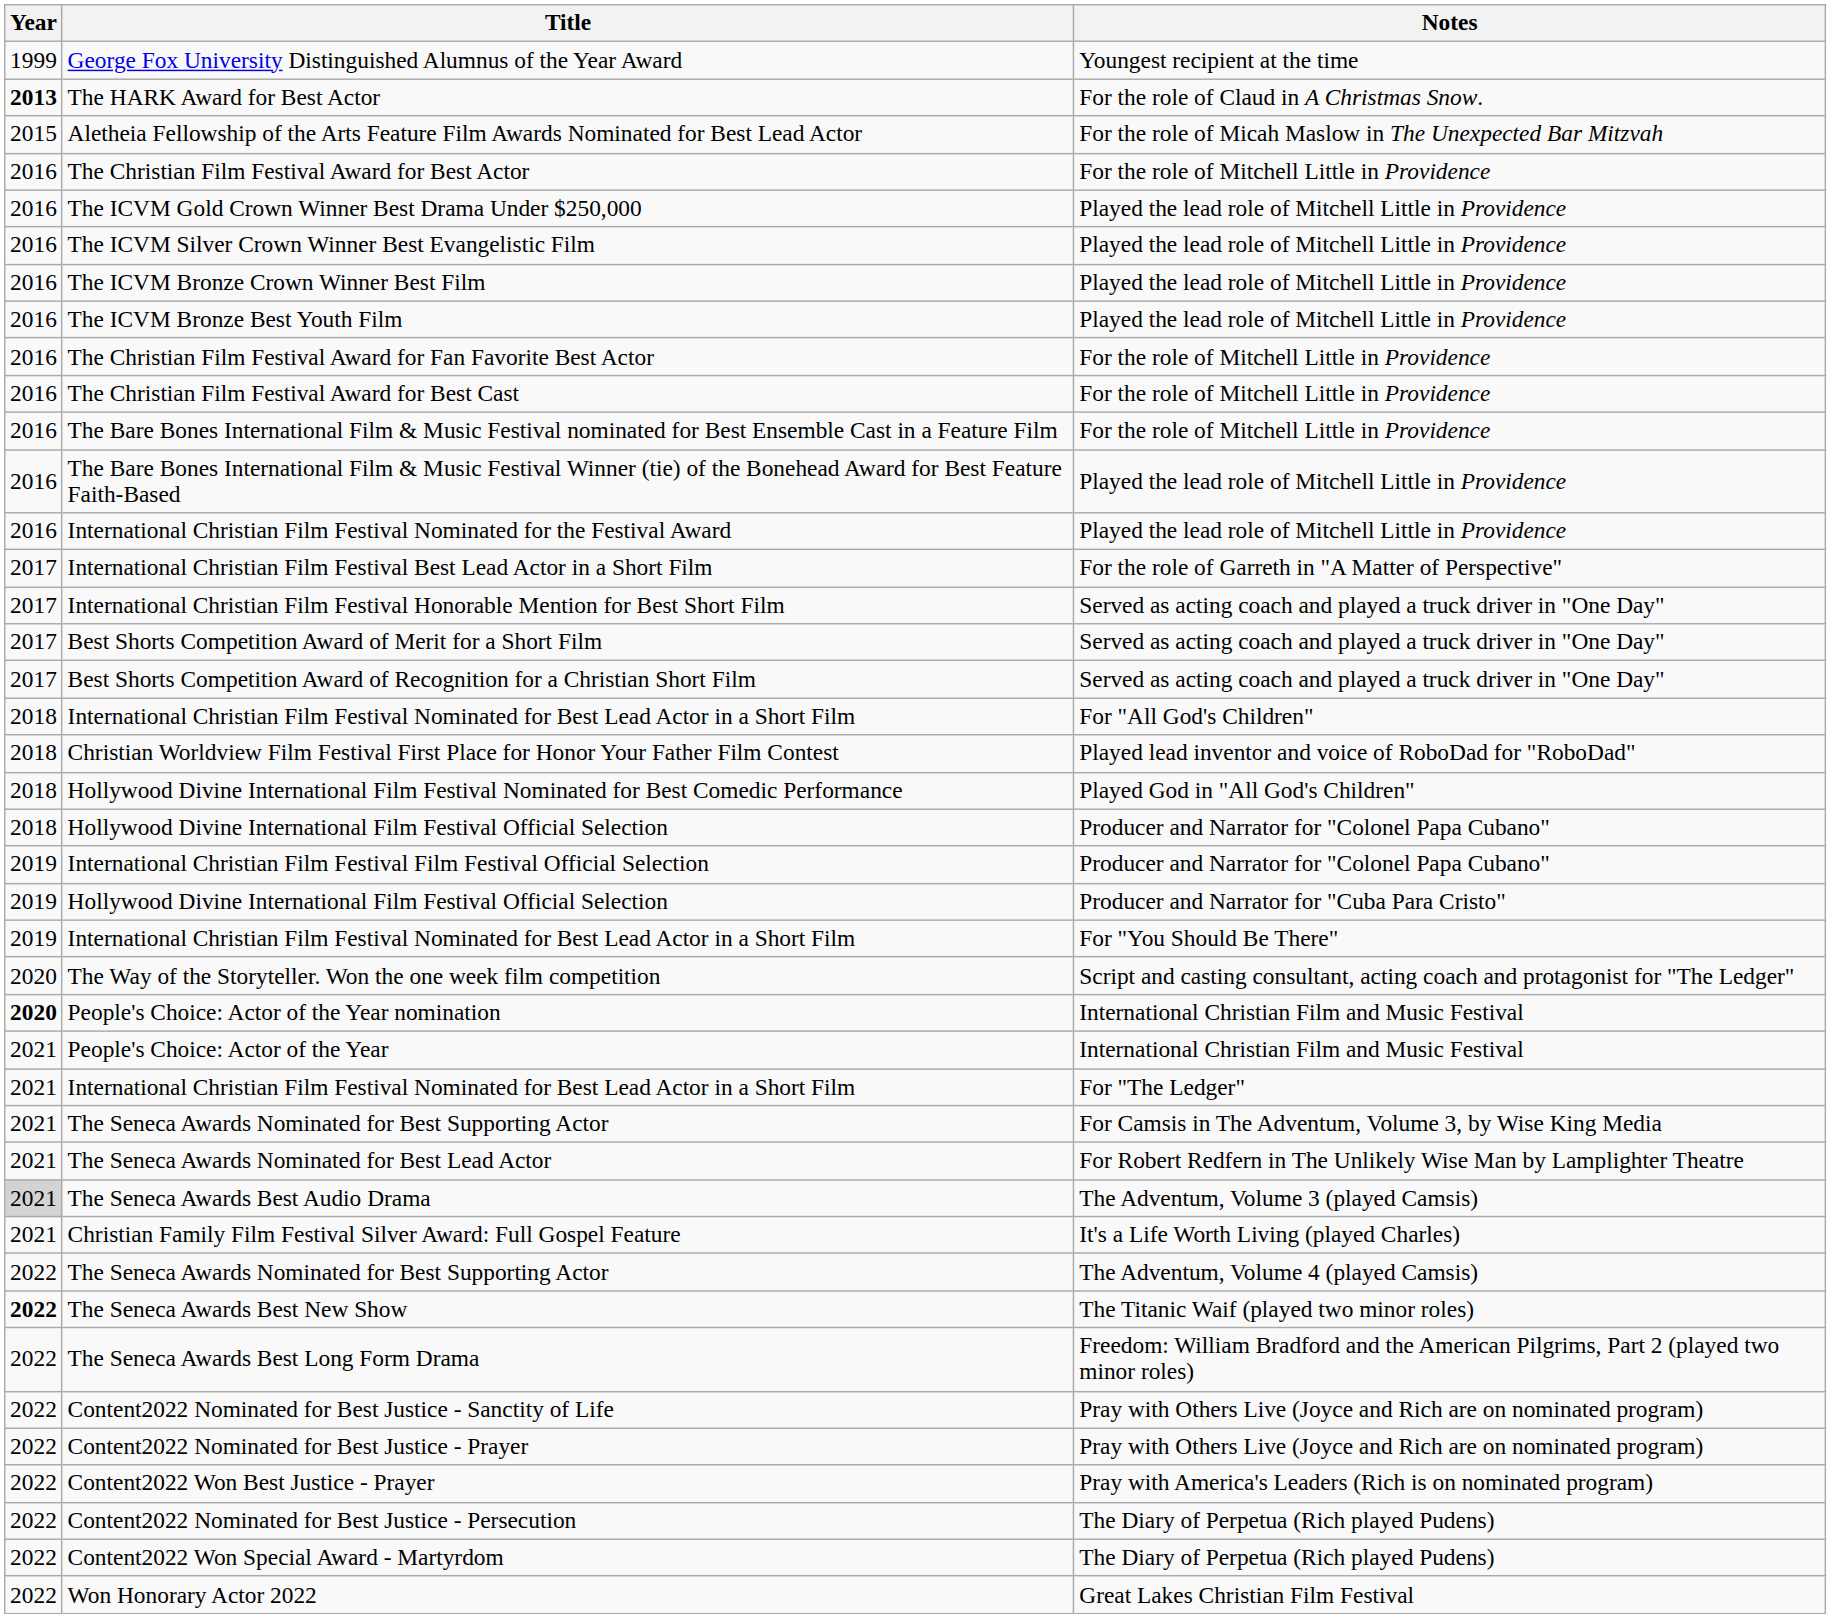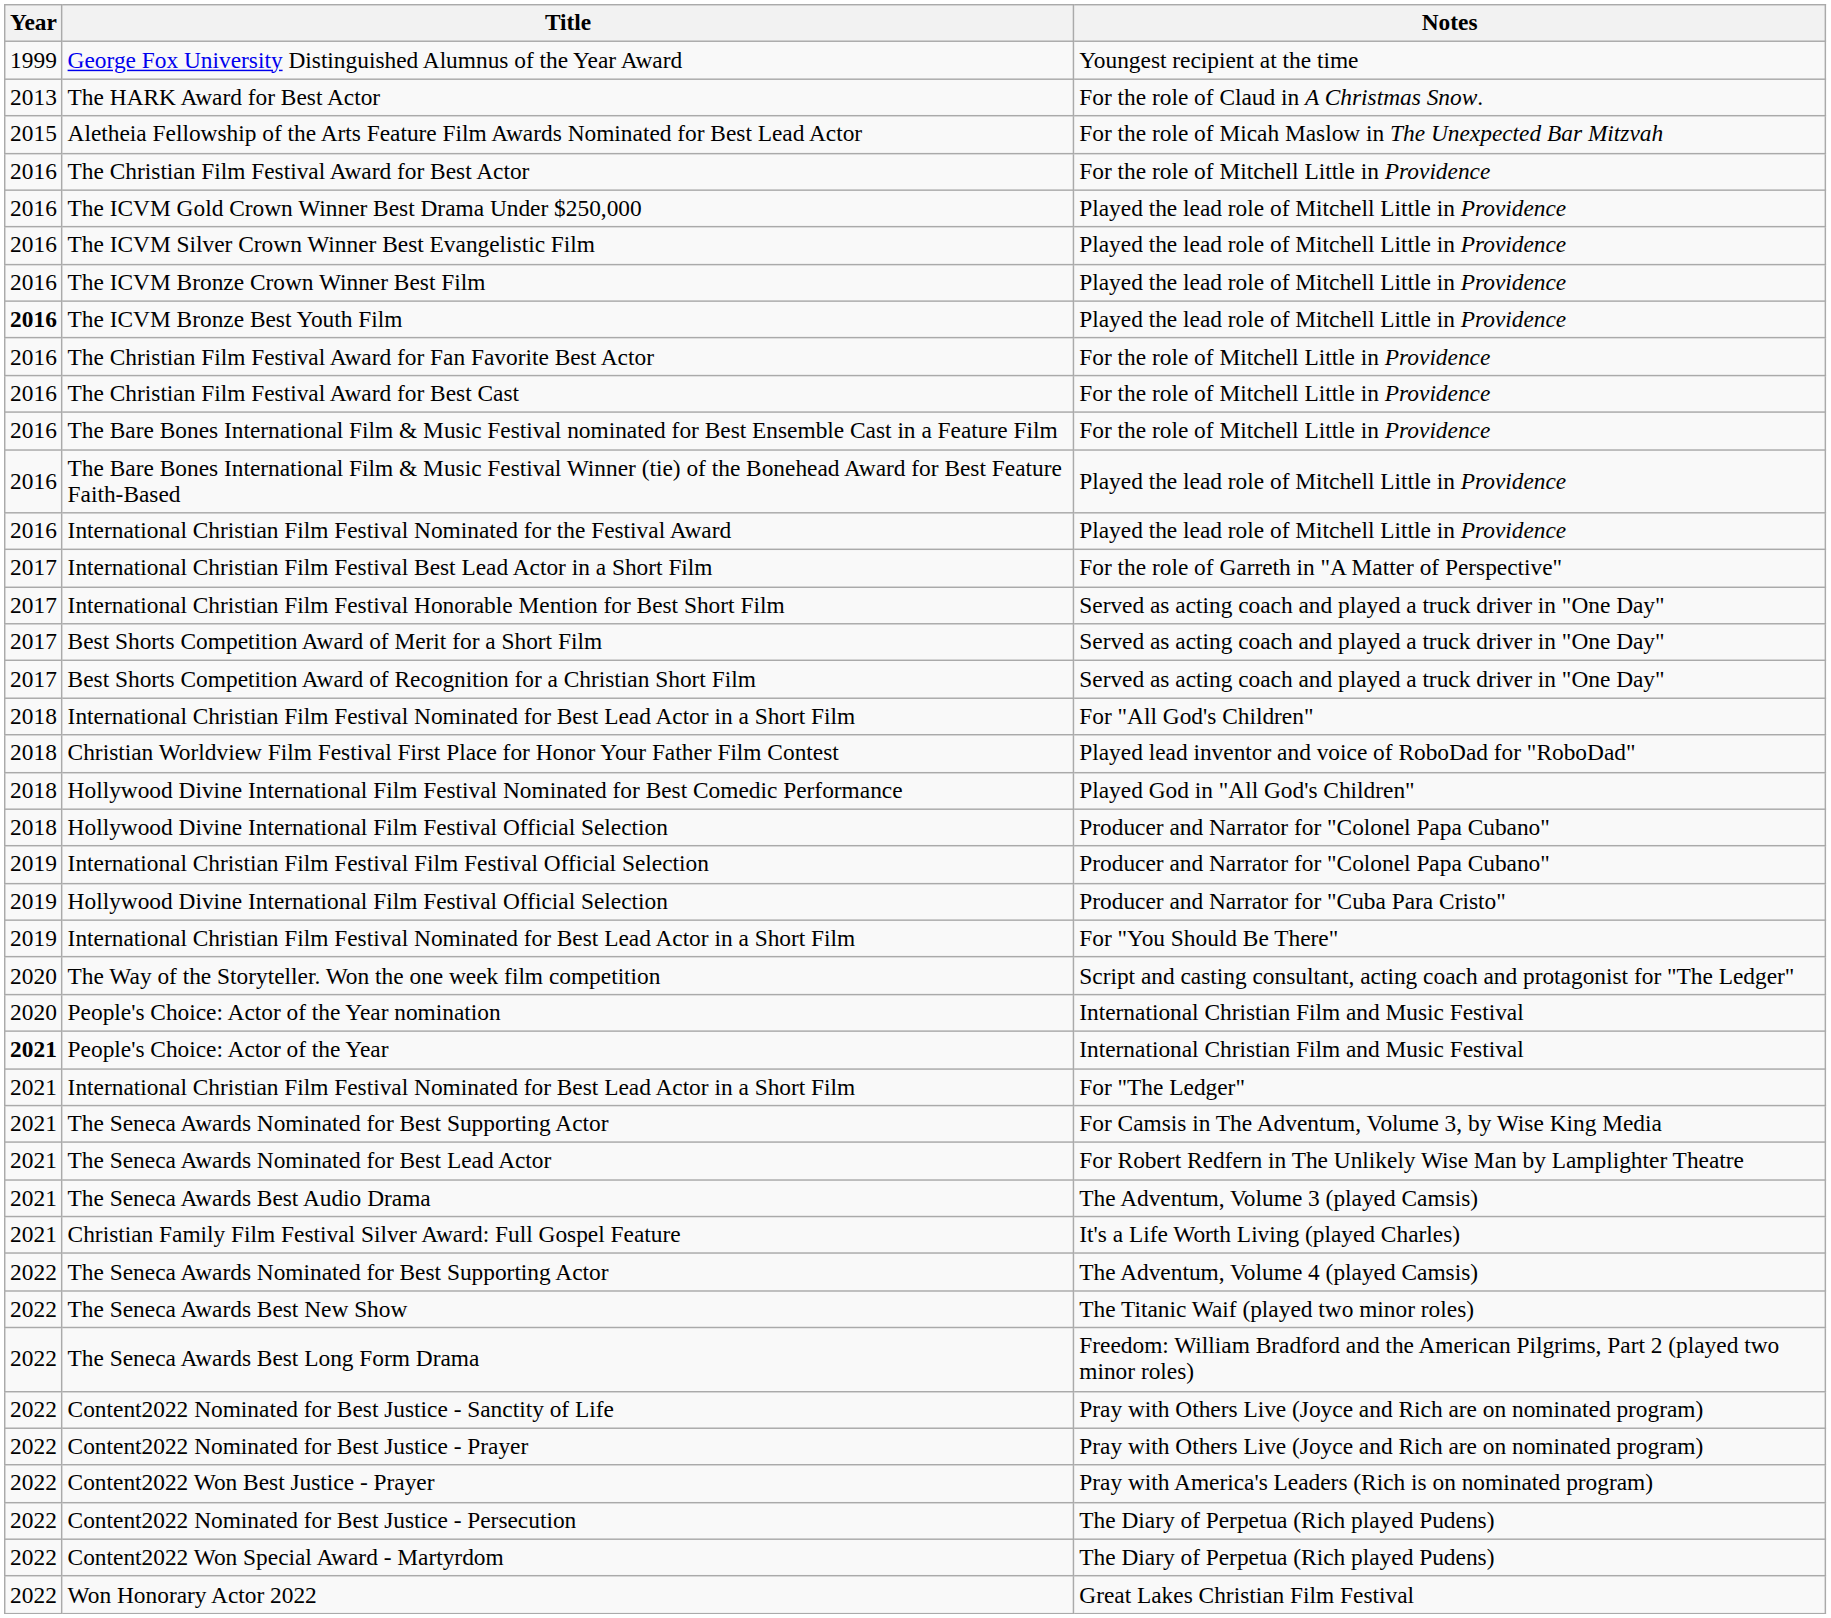(33, 97) bold -> (33, 97) normal
(33, 319) normal -> (33, 319) bold
(33, 1012) bold -> (33, 1012) normal
(33, 1049) normal -> (33, 1049) bold
(33, 1197) lightgrey background -> (33, 1197) no background
(33, 1308) bold -> (33, 1308) normal
